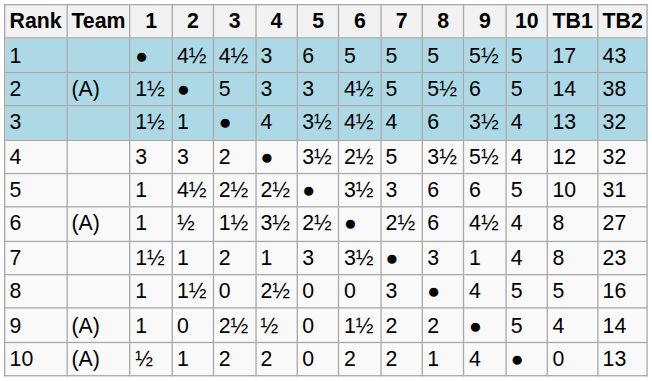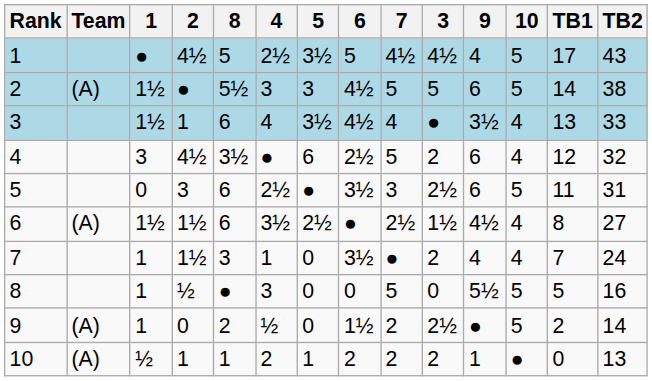columns swapped: (235, 21) <-> (443, 21)
(266, 55) 3 -> (275, 55) 2½
(308, 55) 6 -> (317, 55) 3½
(392, 55) 5 -> (400, 55) 4½
(484, 55) 5½ -> (475, 55) 4
(614, 122) 32 -> (614, 122) 33
(183, 156) 3 -> (192, 156) 4½
(317, 156) 3½ -> (308, 156) 6
(484, 156) 5½ -> (475, 156) 6
(141, 190) 1 -> (141, 190) 0
(192, 190) 4½ -> (183, 190) 3
(564, 190) 10 -> (564, 190) 11
(141, 223) 1 -> (150, 223) 1½
(186, 223) ½ -> (192, 223) 1½
(150, 257) 1½ -> (141, 257) 1
(183, 257) 1 -> (192, 257) 1½
(308, 257) 3 -> (308, 257) 0
(475, 257) 1 -> (475, 257) 4
(558, 257) 8 -> (558, 257) 7
(614, 257) 23 -> (614, 257) 24
(192, 291) 1½ -> (186, 291) ½
(275, 291) 2½ -> (266, 291) 3
(392, 291) 3 -> (392, 291) 5
(475, 291) 4 -> (484, 291) 5½
(558, 325) 4 -> (558, 325) 2
(308, 358) 0 -> (308, 358) 1
(475, 358) 4 -> (475, 358) 1
